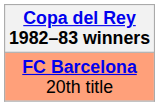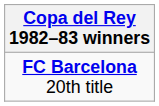(80, 76) lightsalmon background -> (80, 76) no background
